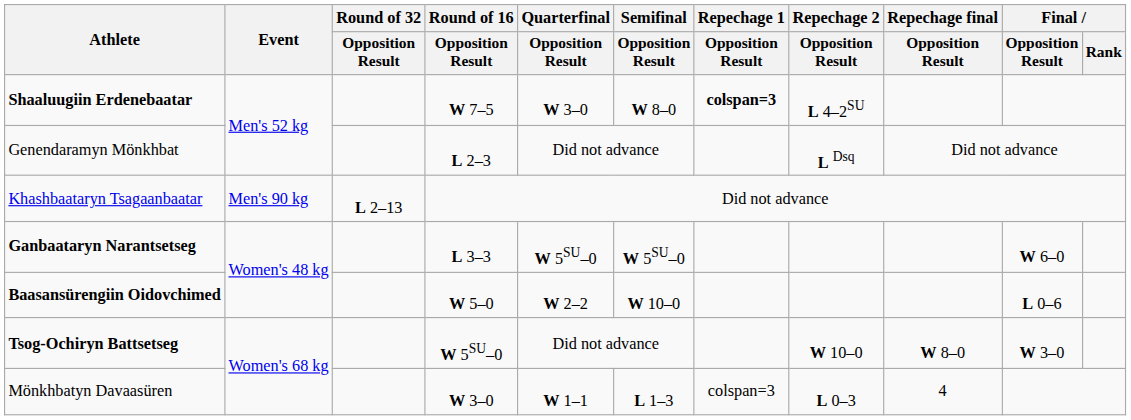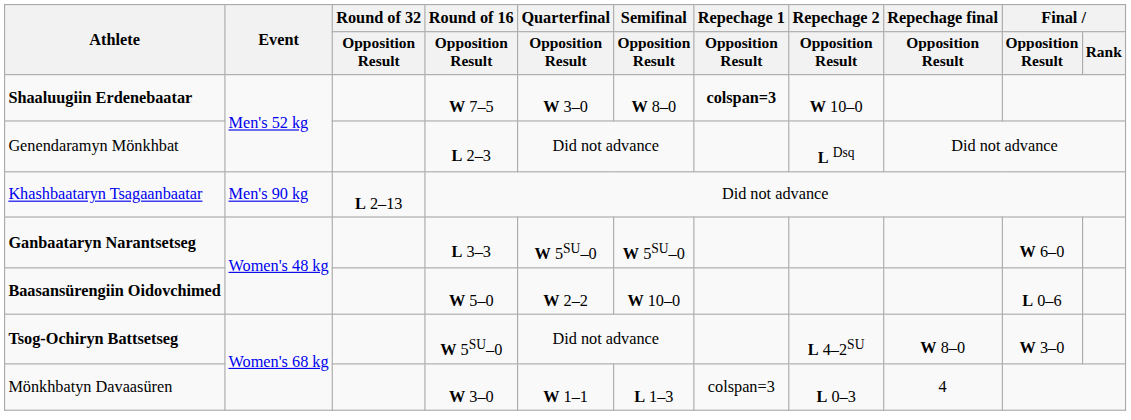(836, 109) L 4–2SU -> (836, 107) W 10–0
(836, 353) W 10–0 -> (836, 348) L 4–2SU
